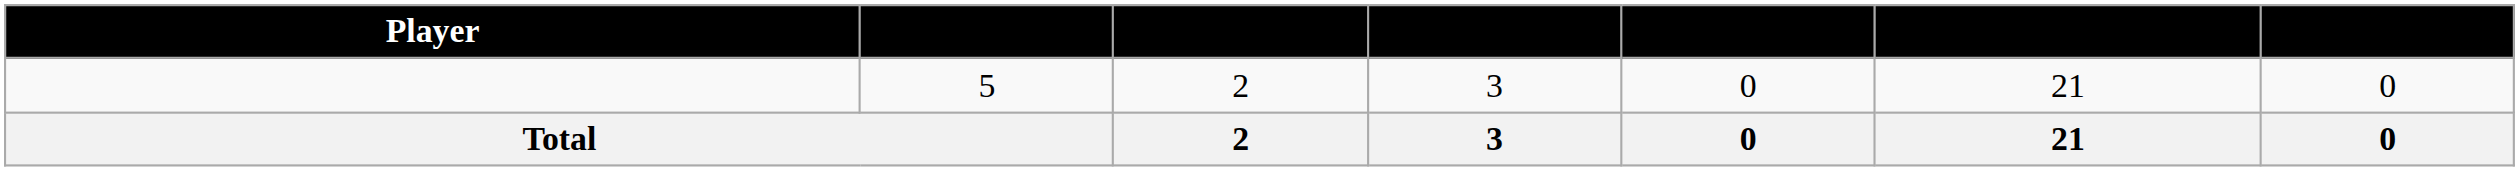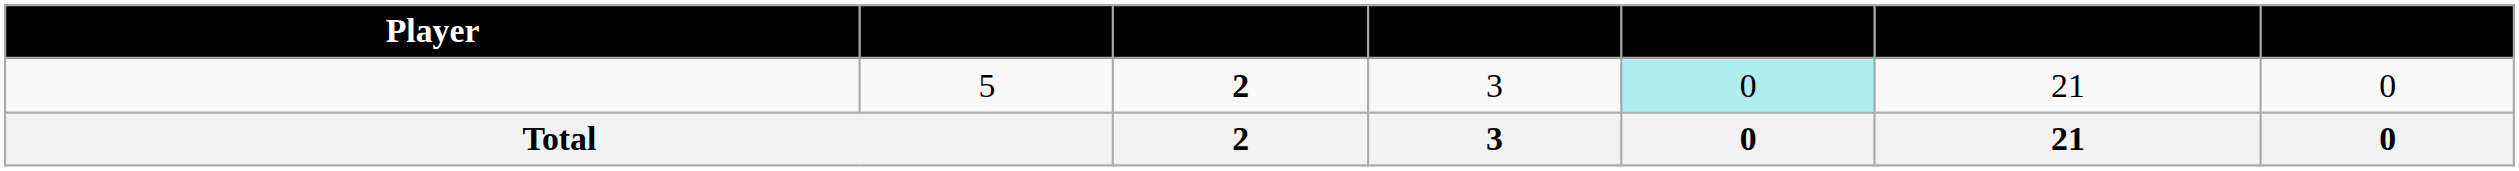(1241, 84) normal -> (1241, 84) bold
(1748, 84) no background -> (1748, 84) paleturquoise background
